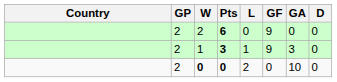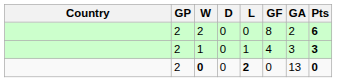columns swapped: (320, 13) <-> (229, 13)
(269, 31) 9 -> (269, 31) 8
(292, 31) 0 -> (292, 31) 2
(269, 49) 9 -> (269, 49) 4
(246, 67) normal -> (246, 67) bold
(295, 67) 10 -> (295, 67) 13
